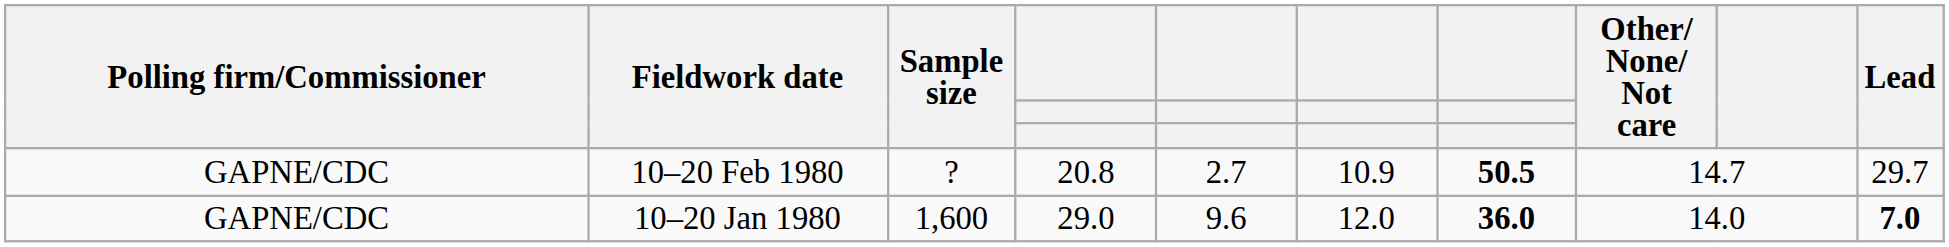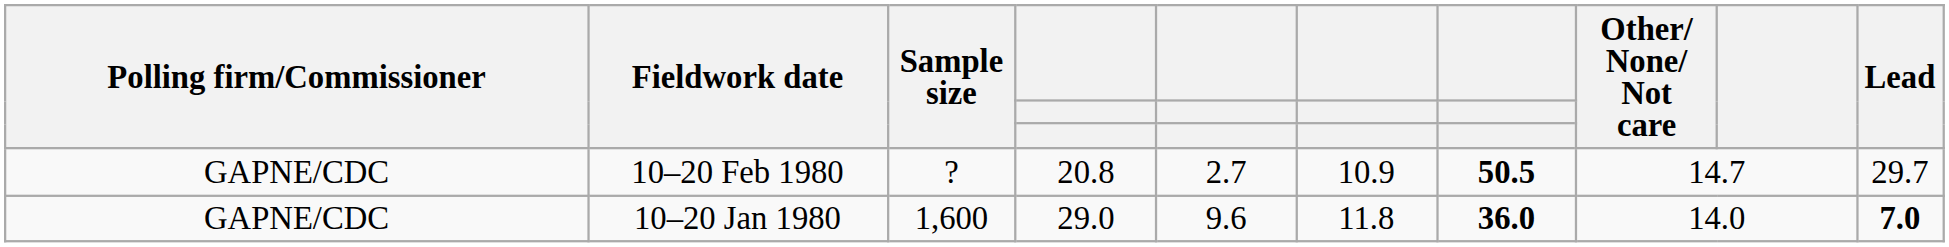(1366, 219) 12.0 -> (1366, 219) 11.8
